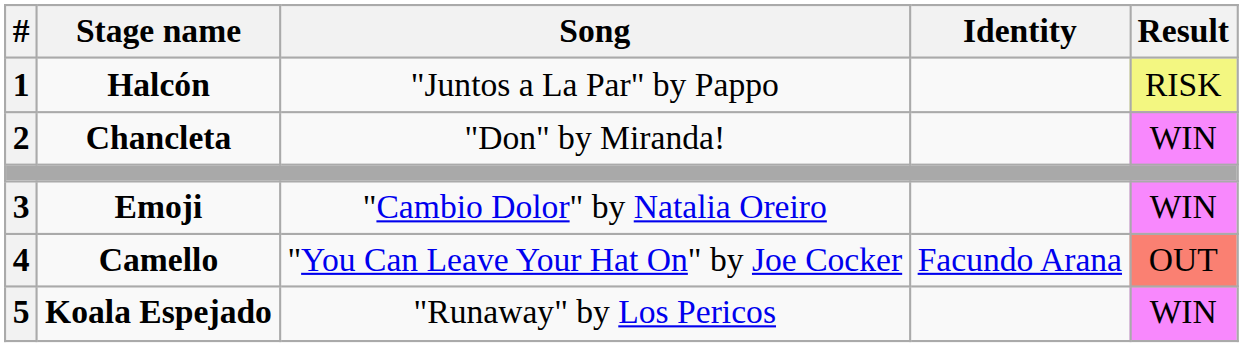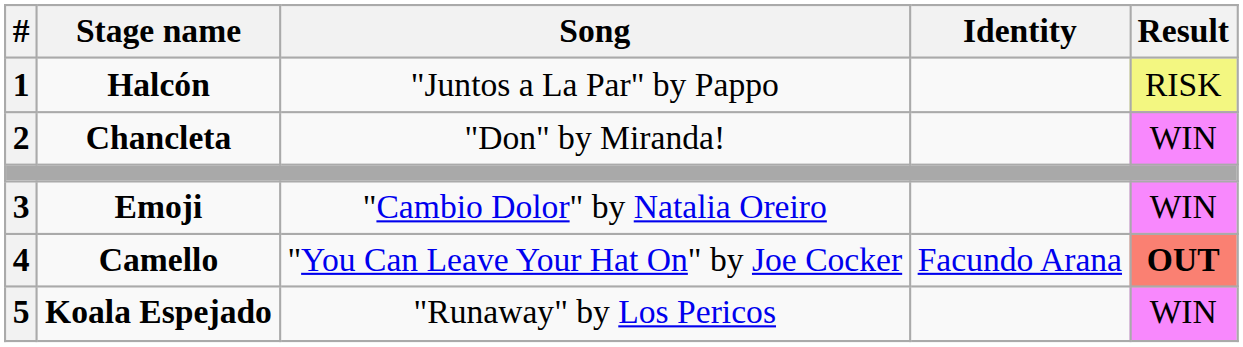(1183, 259) normal -> (1183, 259) bold
